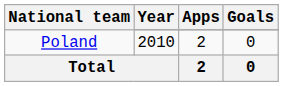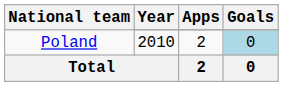(251, 43) no background -> (251, 43) lightblue background
